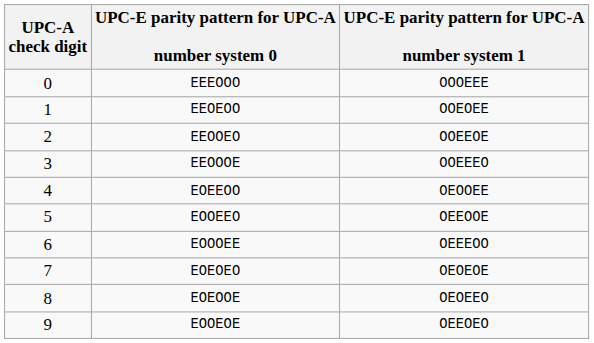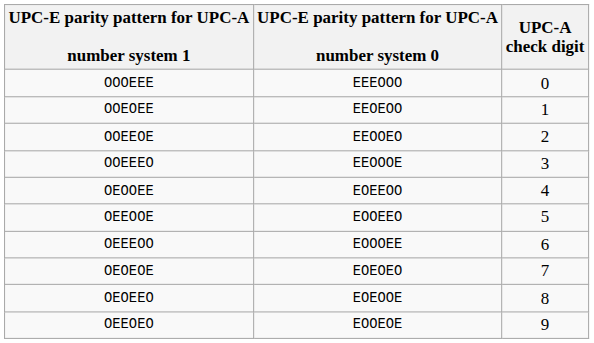columns swapped: (48, 37) <-> (464, 37)
